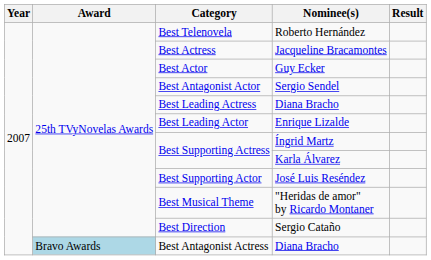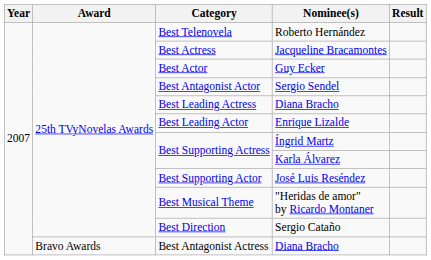(68, 245) lightblue background -> (68, 245) no background
